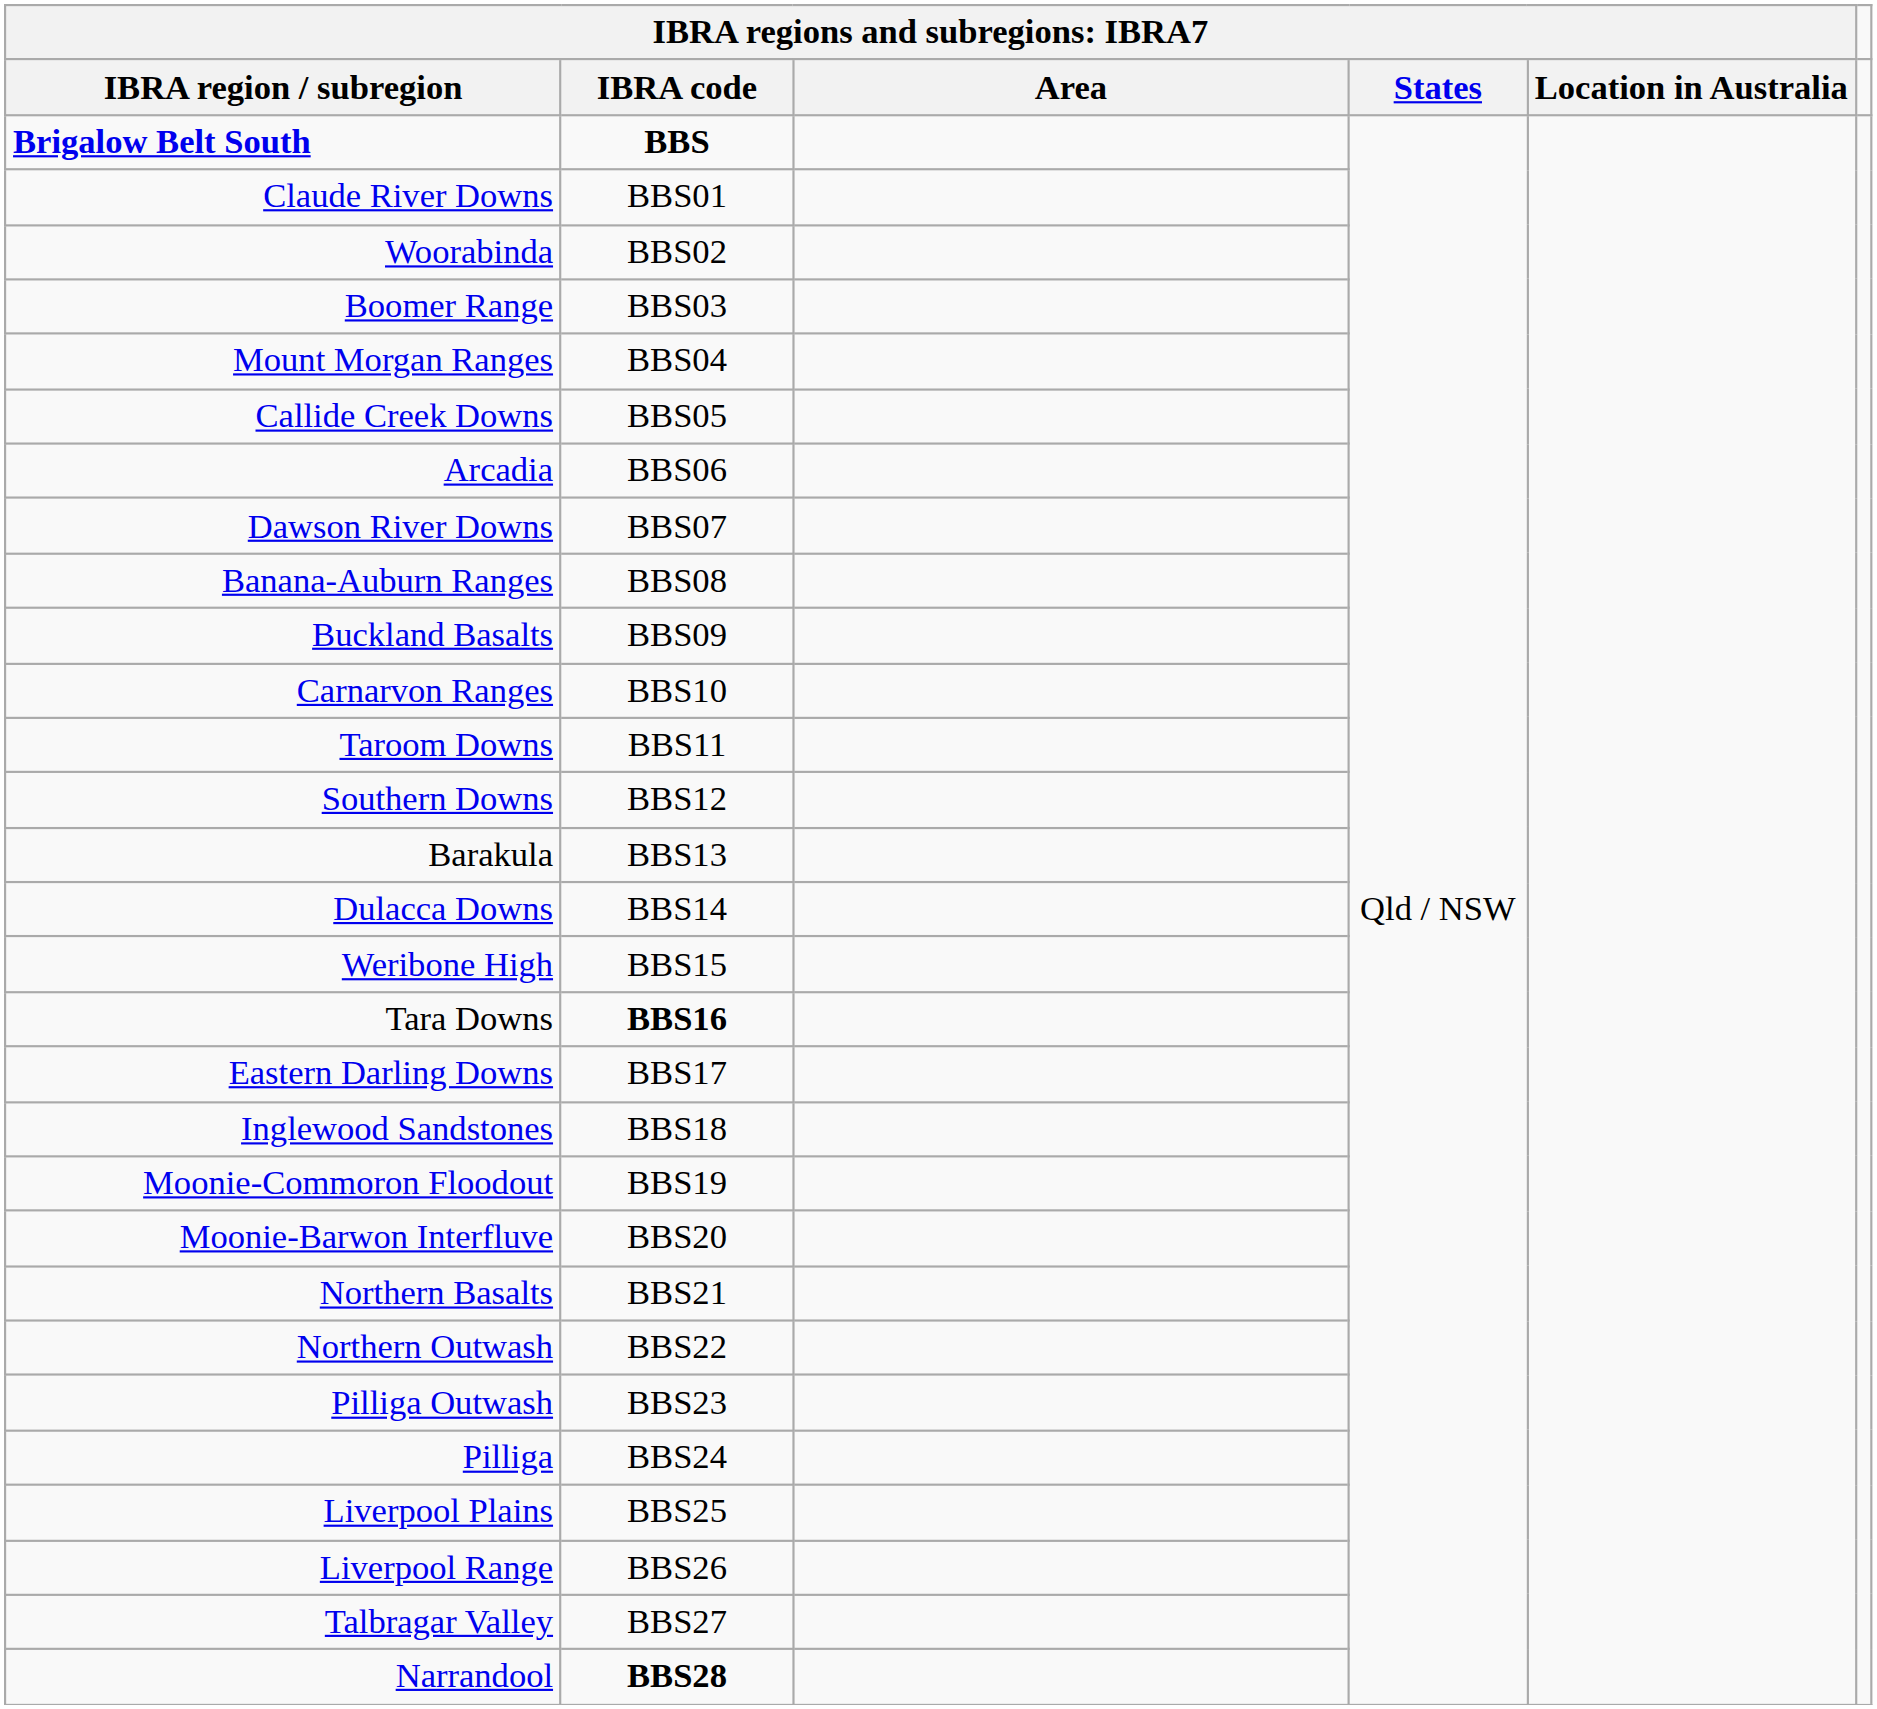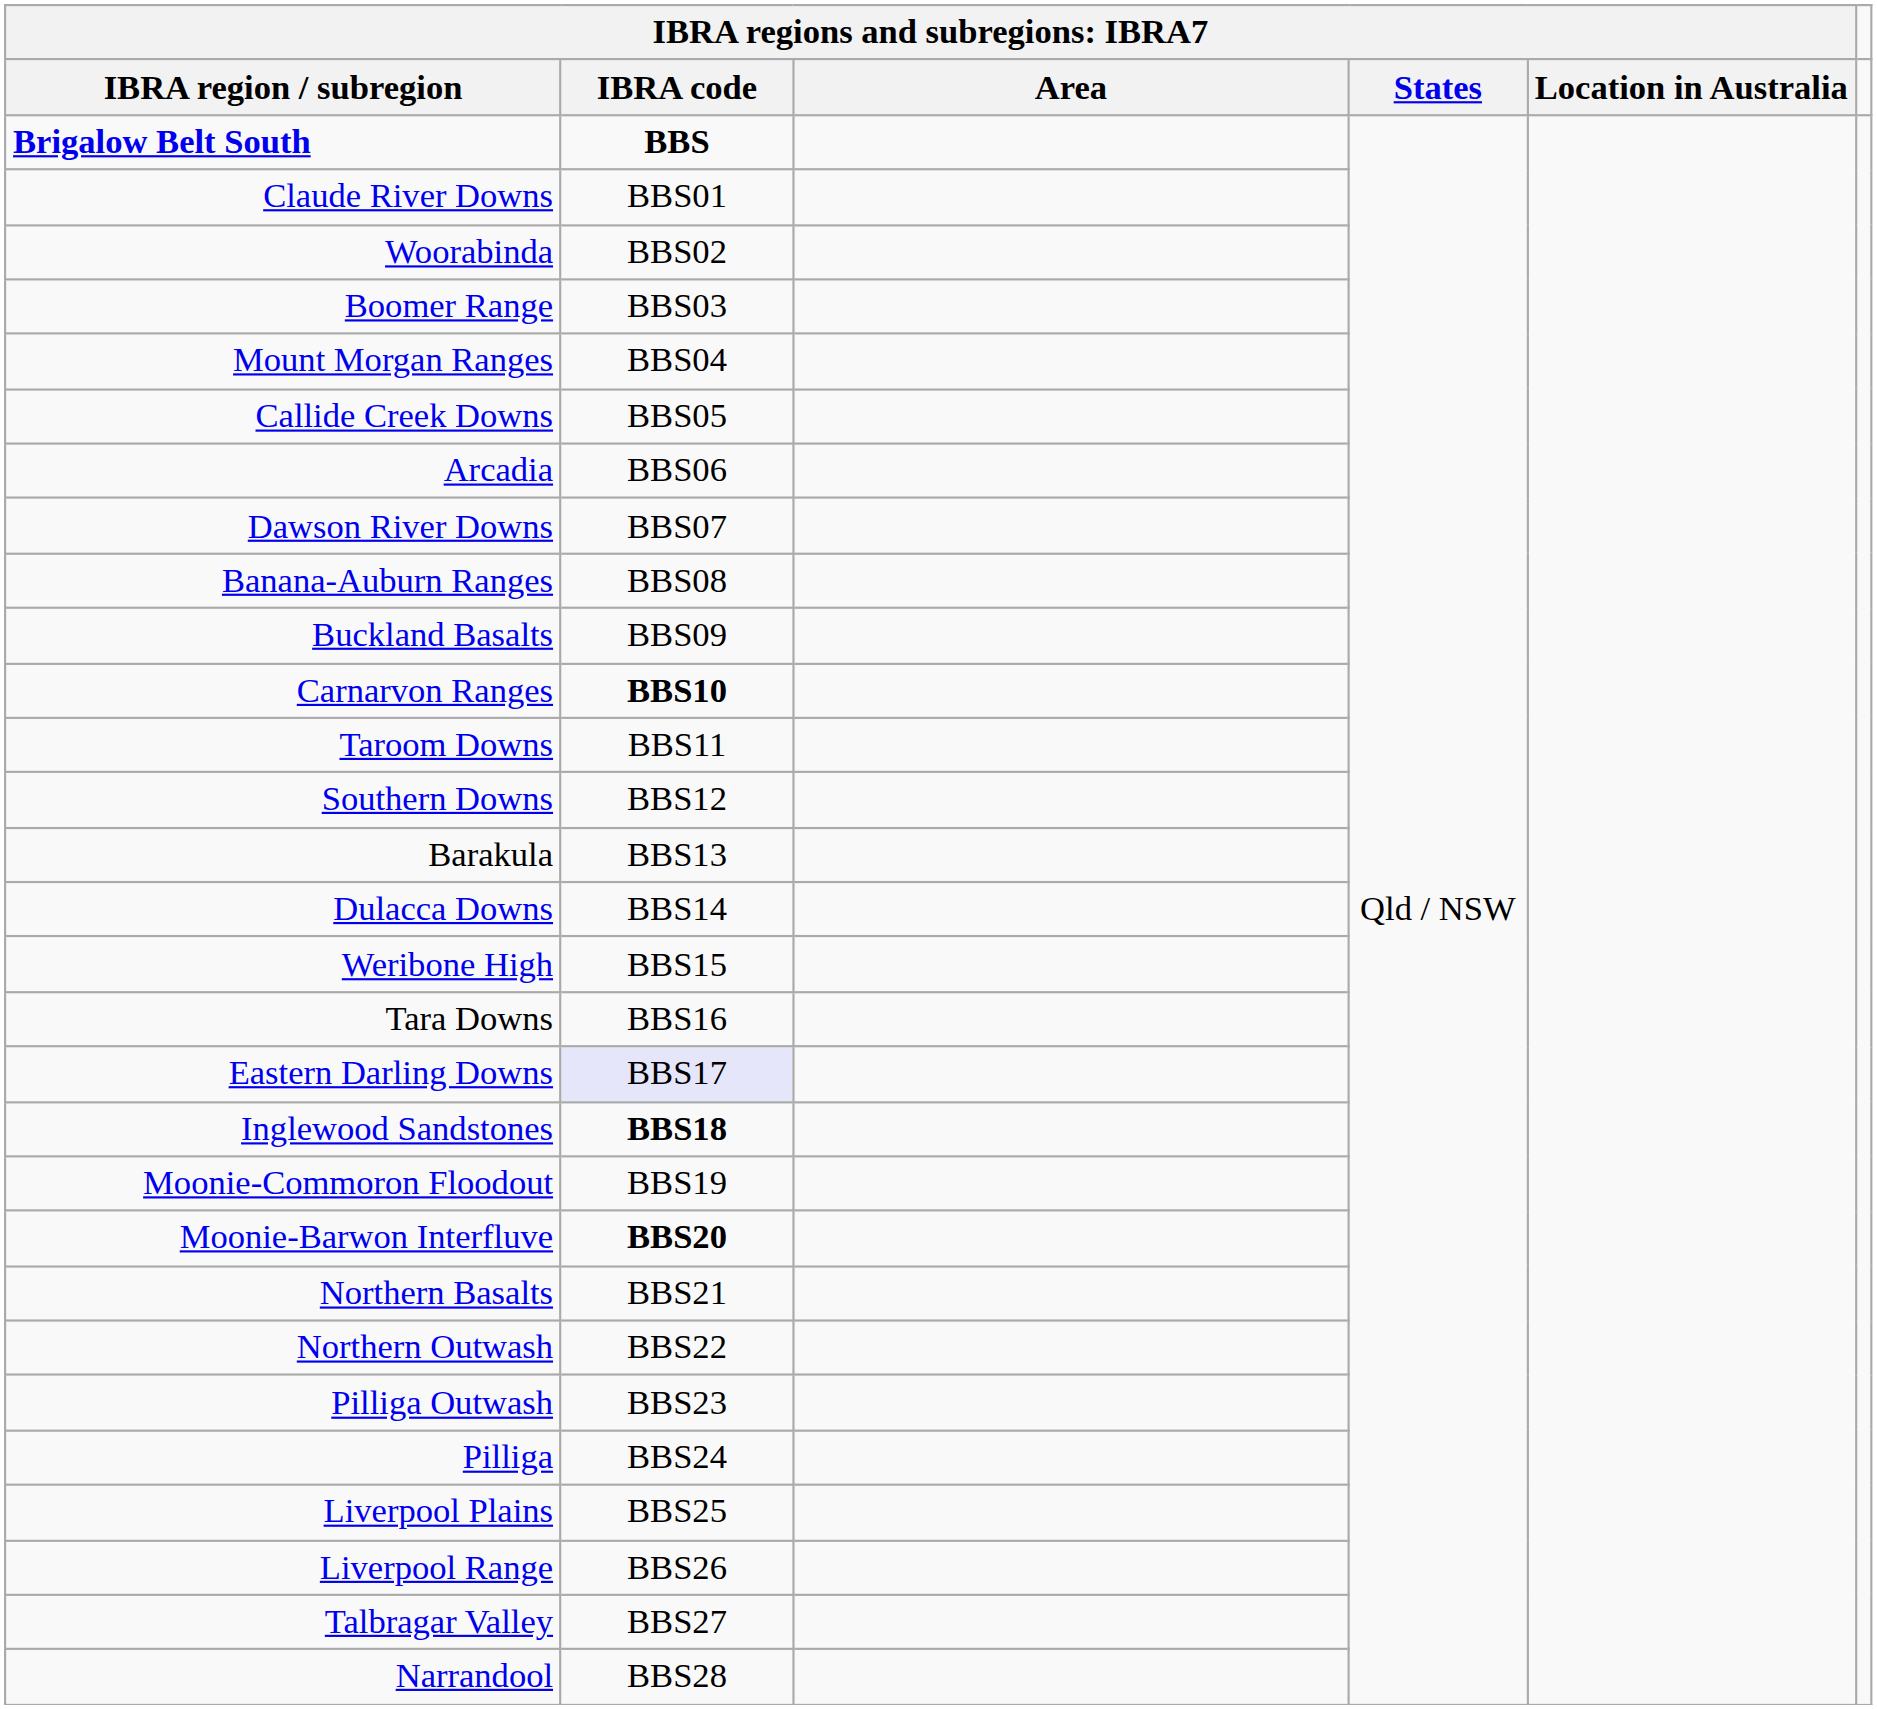(677, 689) normal -> (677, 689) bold
(677, 1018) bold -> (677, 1018) normal
(677, 1073) no background -> (677, 1073) lavender background
(677, 1128) normal -> (677, 1128) bold
(677, 1237) normal -> (677, 1237) bold
(677, 1676) bold -> (677, 1676) normal
